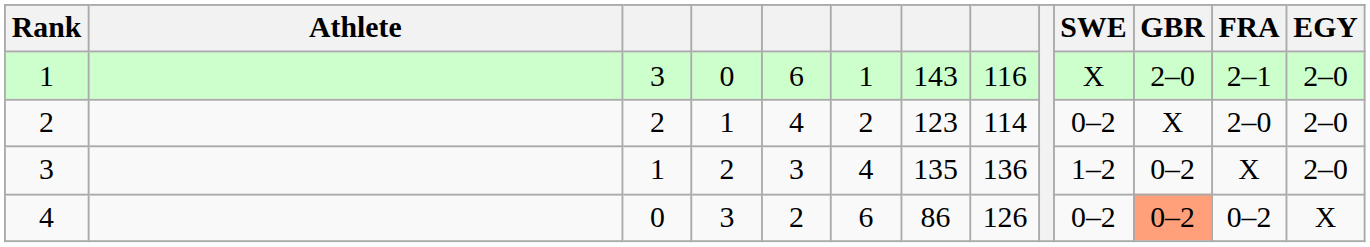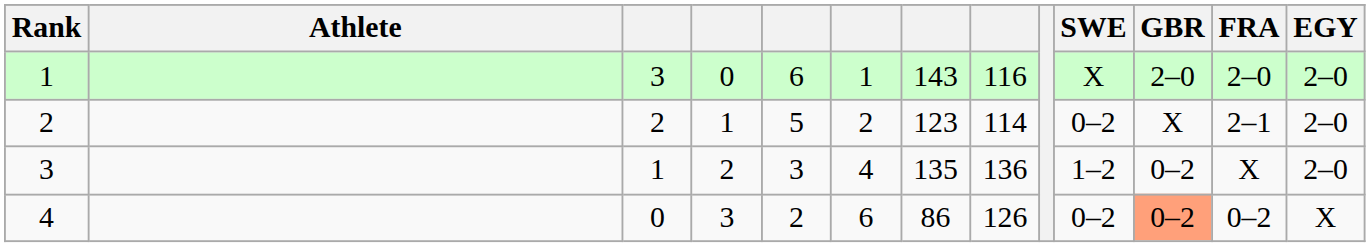(1249, 75) 2–1 -> (1249, 75) 2–0
(796, 122) 4 -> (796, 122) 5
(1249, 122) 2–0 -> (1249, 122) 2–1
